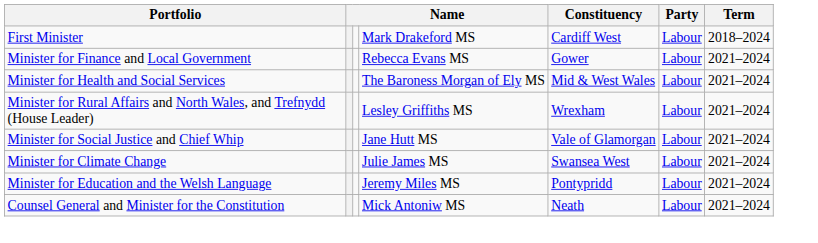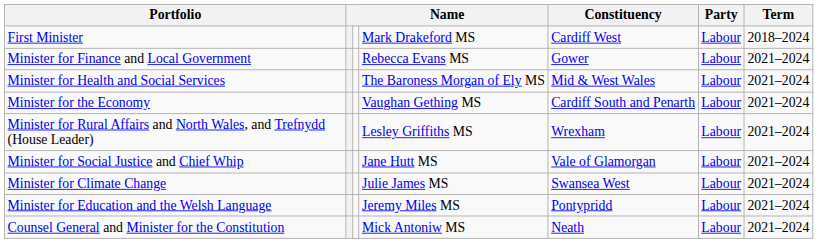+ row: (79, 102)
